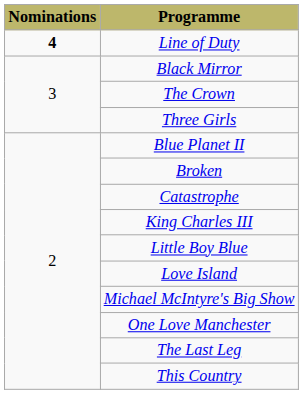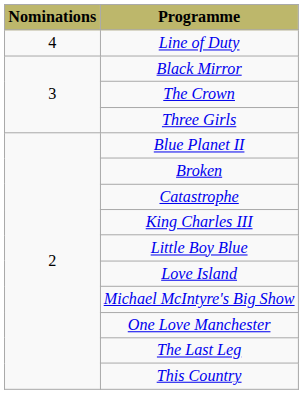(52, 42) bold -> (52, 42) normal
